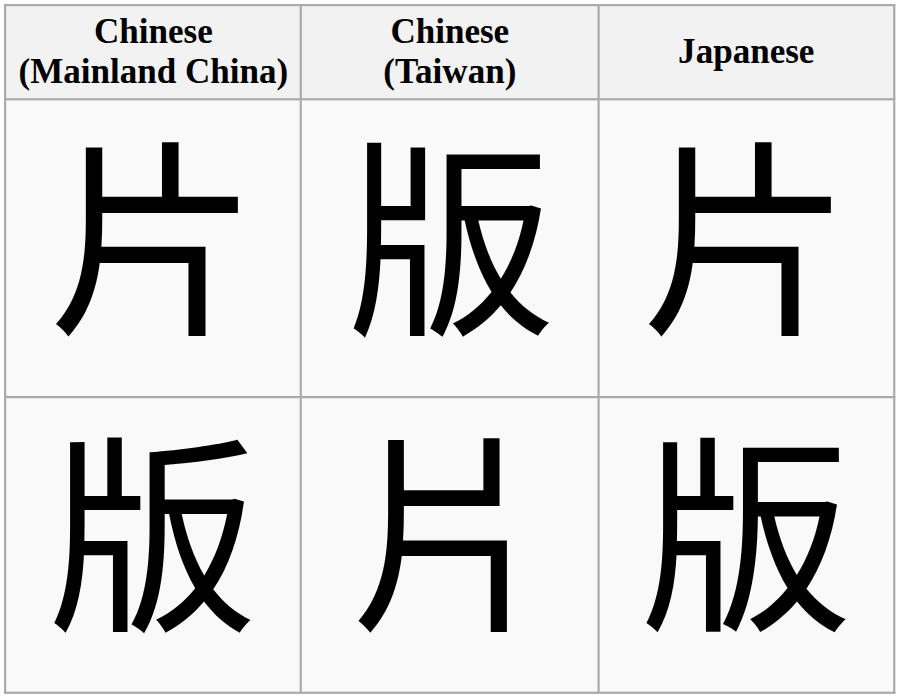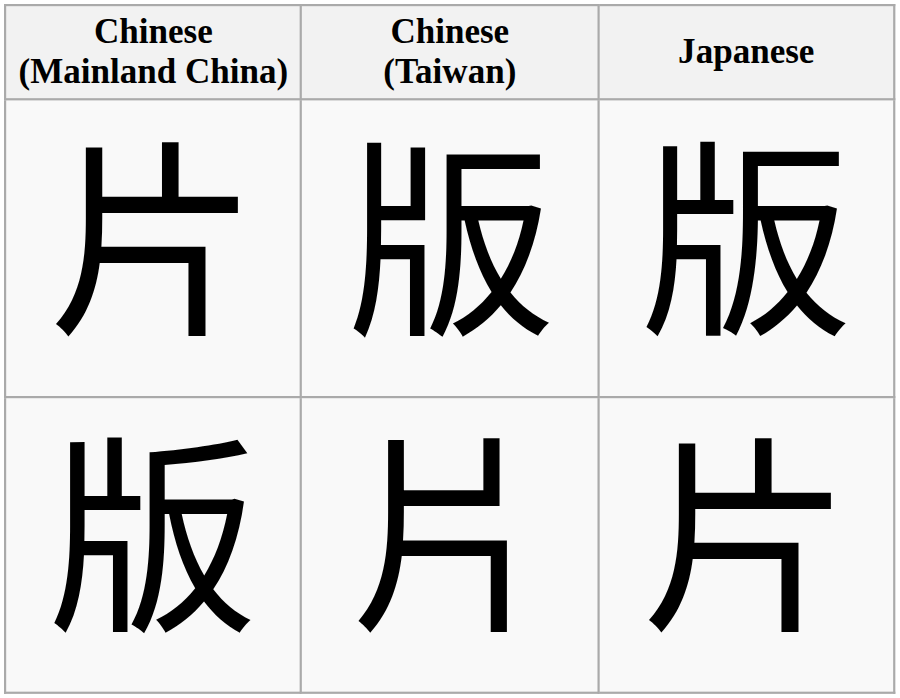(746, 247) 片 -> (746, 247) 版
(746, 544) 版 -> (746, 544) 片
